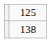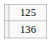(28, 29) 138 -> (28, 29) 136
